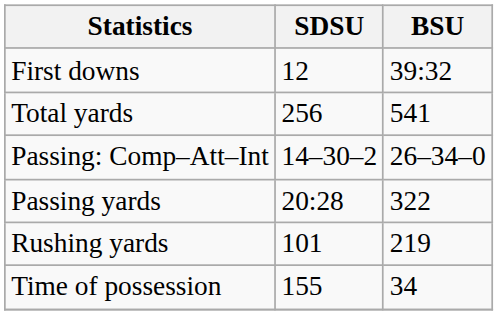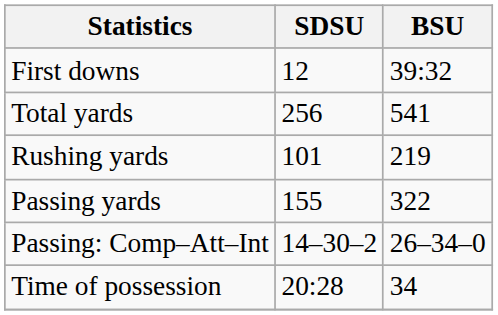rows swapped: (90, 243) <-> (140, 156)
(313, 200) 20:28 -> (302, 200) 155
(302, 286) 155 -> (313, 286) 20:28
